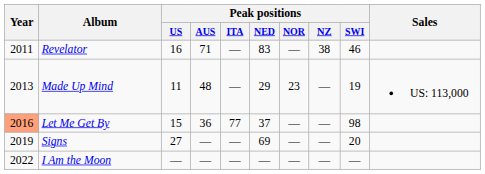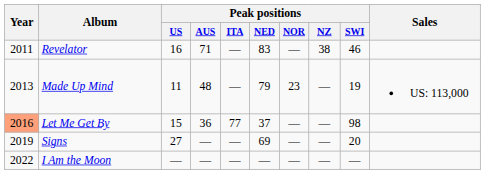(264, 86) 29 -> (264, 86) 79
